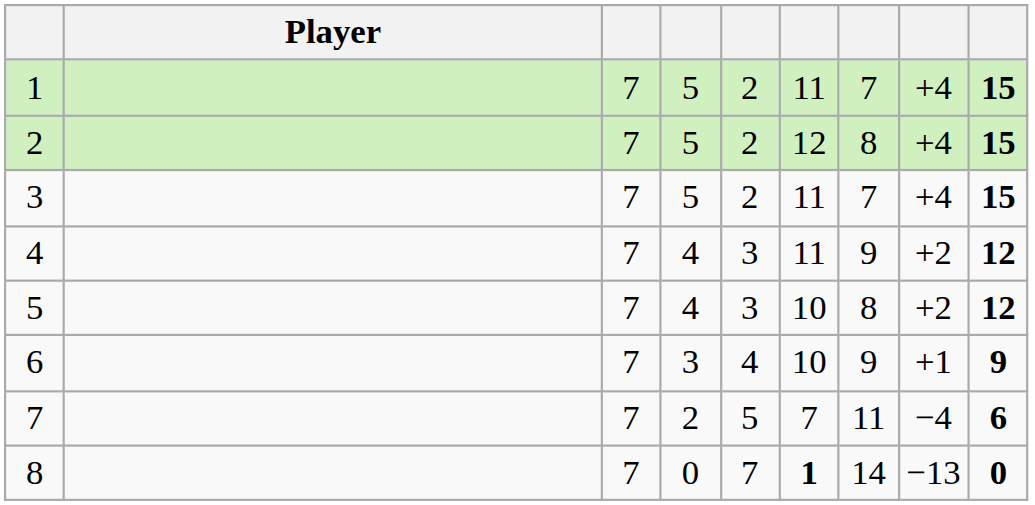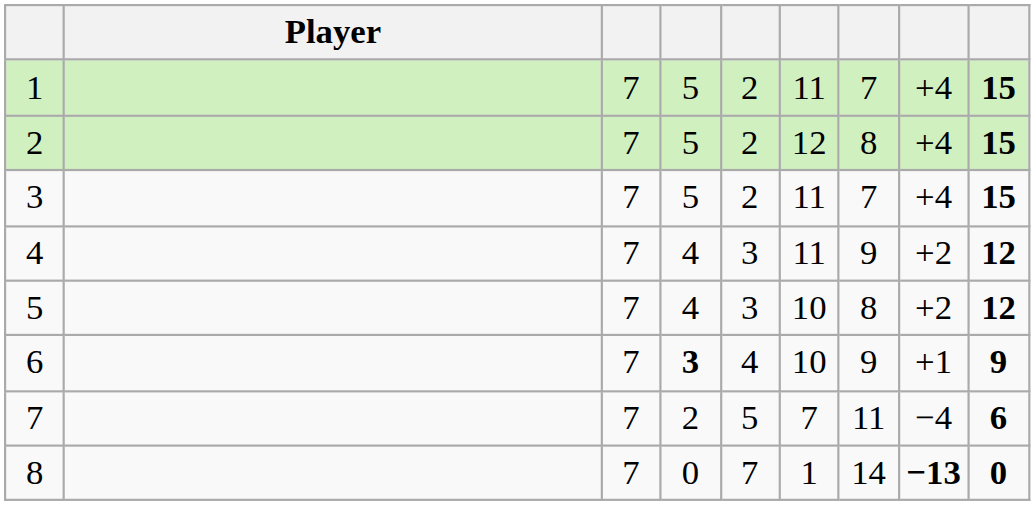(690, 362) normal -> (690, 362) bold
(809, 472) bold -> (809, 472) normal
(933, 472) normal -> (934, 472) bold
